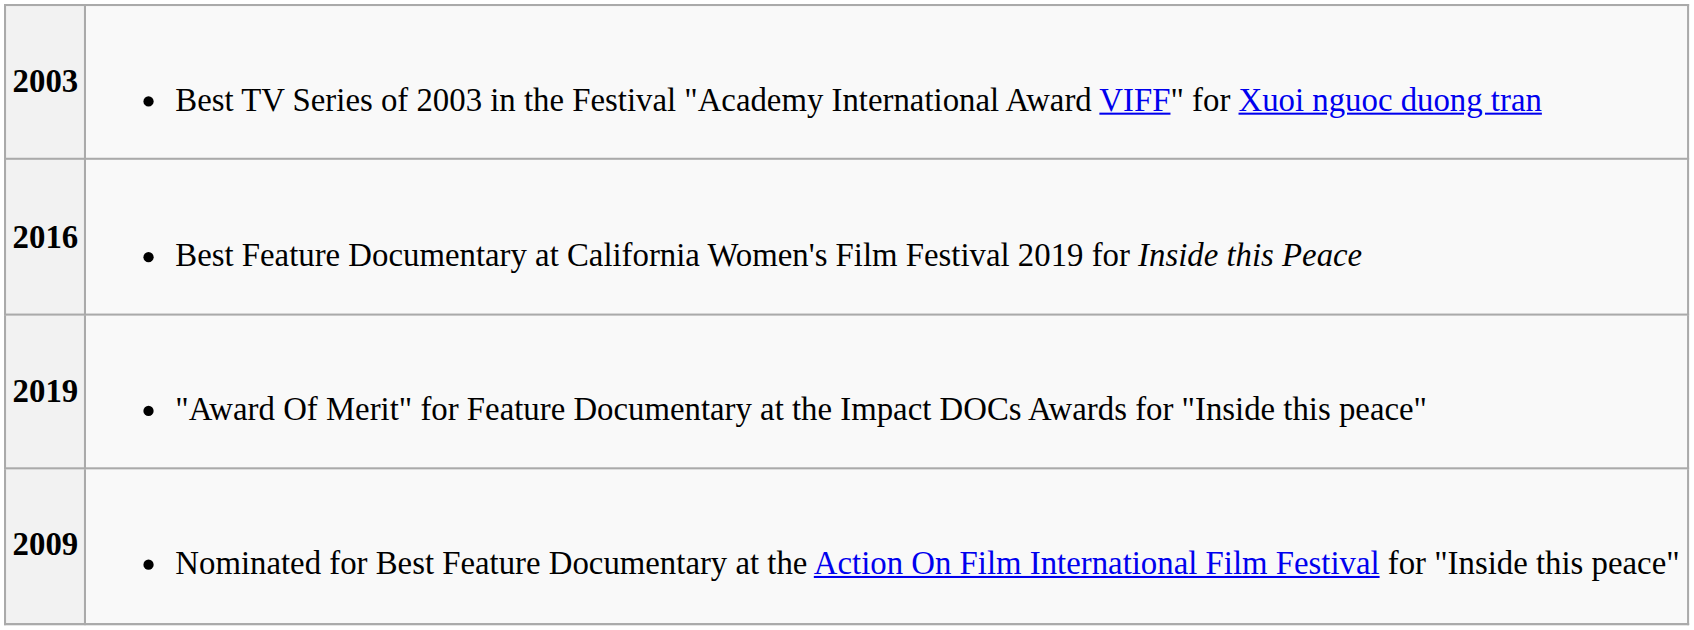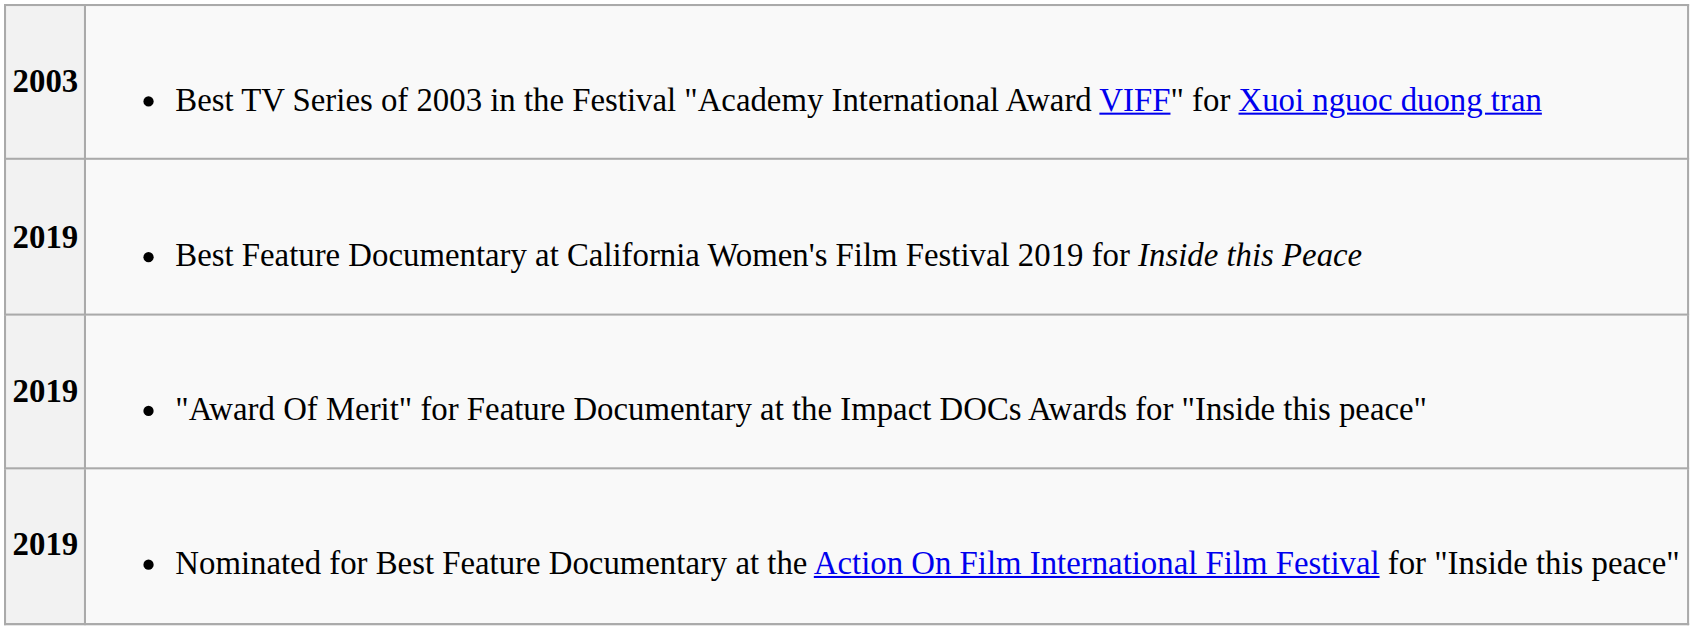(45, 236) 2016 -> (45, 236) 2019
(45, 545) 2009 -> (45, 545) 2019
